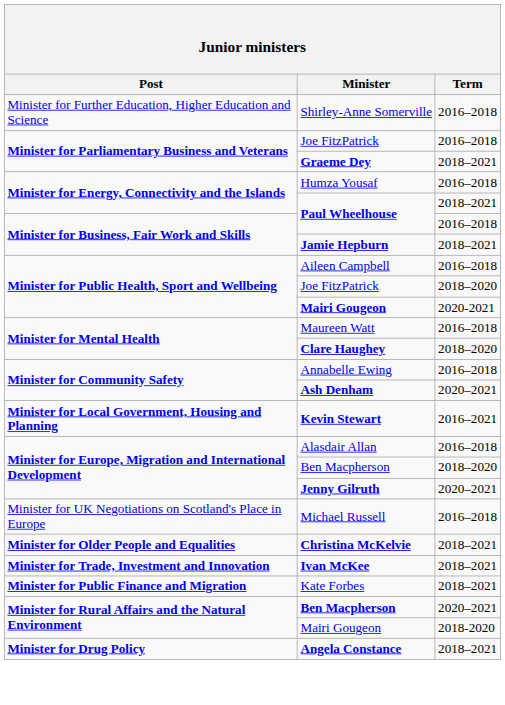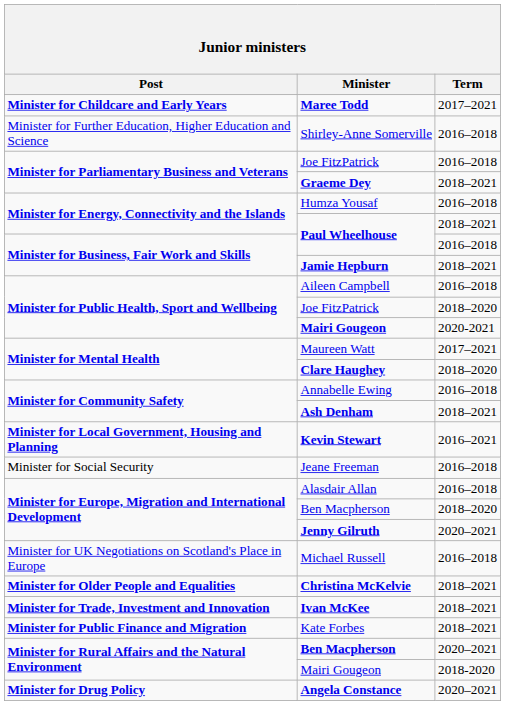+ row: (117, 105)
(468, 328) 2016–2018 -> (468, 348) 2017–2021
(468, 390) 2020–2021 -> (468, 411) 2018–2021
+ row: (80, 467)
(468, 648) 2018–2021 -> (468, 690) 2020–2021
